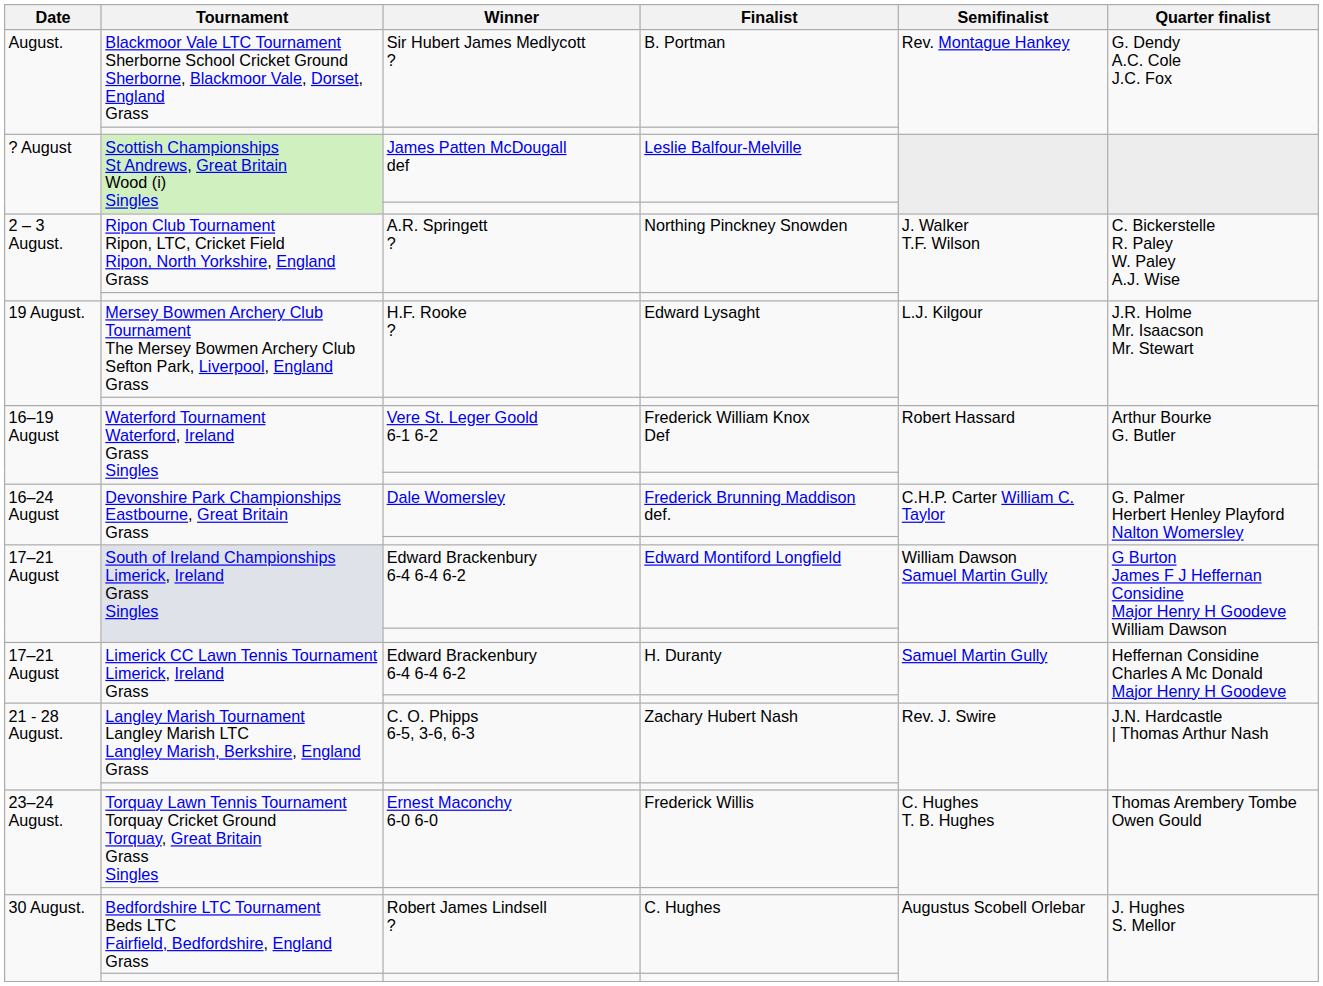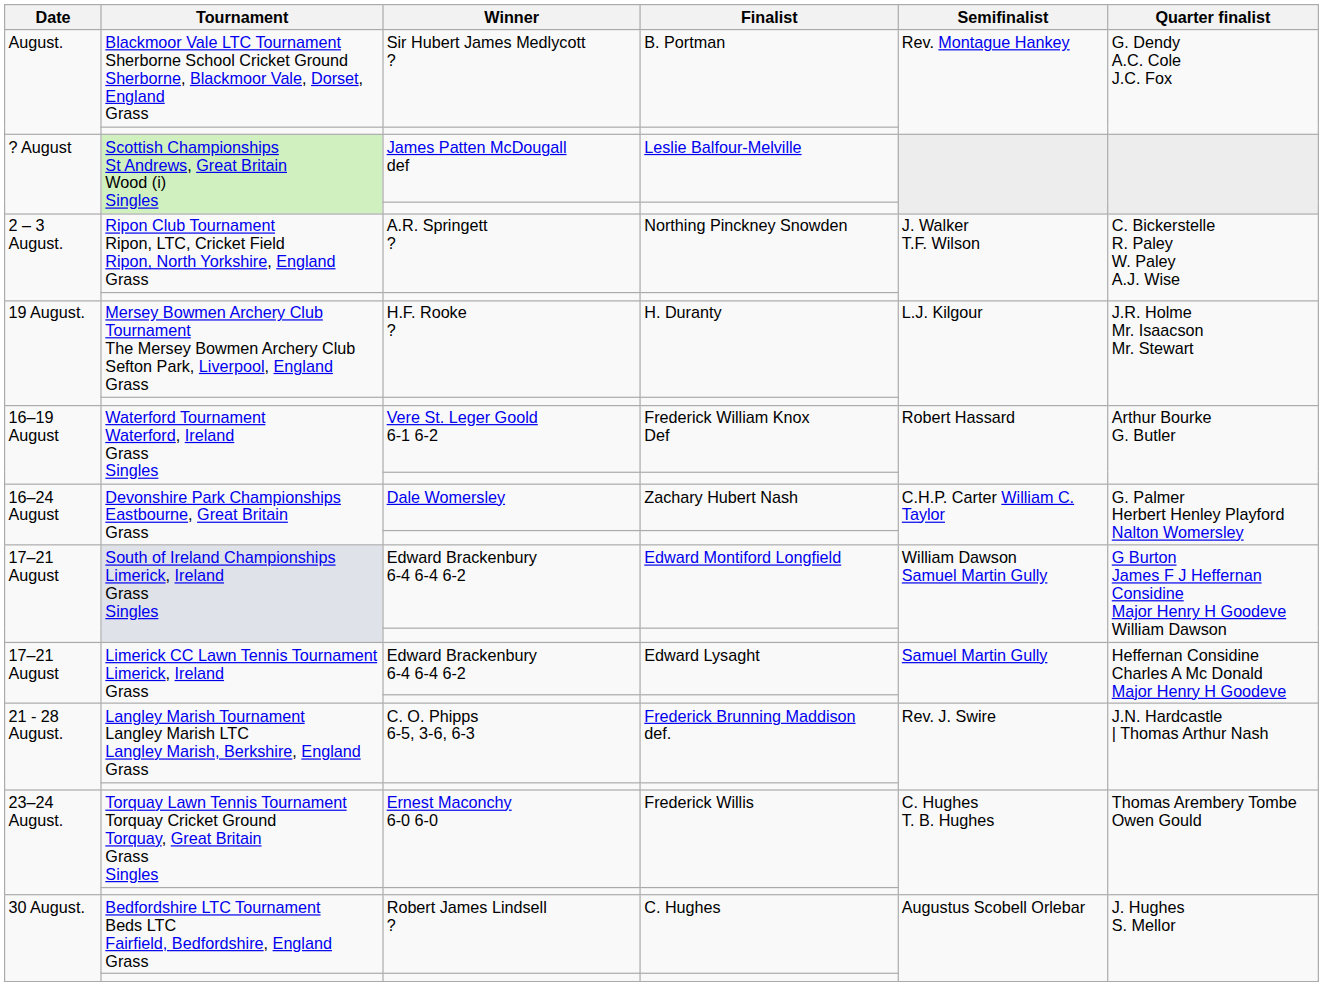(702, 313) Edward Lysaght -> (683, 313) H. Duranty
(750, 505) Frederick Brunning Maddison def. -> (721, 496) Zachary Hubert Nash
(683, 655) H. Duranty -> (702, 655) Edward Lysaght
(721, 716) Zachary Hubert Nash -> (750, 725) Frederick Brunning Maddison def.
